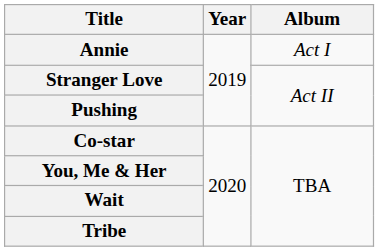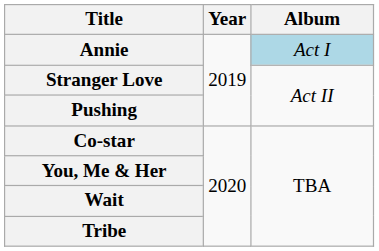(312, 49) no background -> (312, 49) lightblue background
